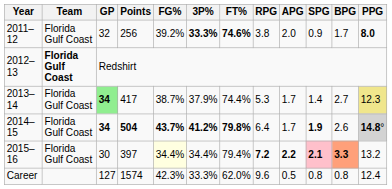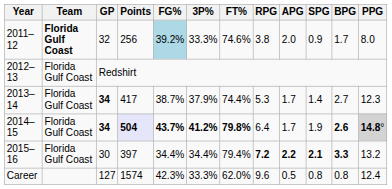(68, 34) normal -> (61, 39) bold
(170, 34) no background -> (170, 39) lightblue background
(203, 34) bold -> (203, 39) normal
(236, 34) bold -> (236, 39) normal
(368, 34) bold -> (368, 39) normal
(61, 67) bold -> (68, 72) normal
(104, 100) lightgreen background -> (104, 100) no background
(371, 100) khaki background -> (371, 100) no background
(129, 127) no background -> (129, 127) lavender background
(315, 127) bold -> (315, 127) normal
(341, 127) normal -> (341, 127) bold
(170, 154) lightyellow background -> (170, 154) no background
(315, 154) pink background -> (315, 154) no background
(341, 154) lightsalmon background -> (341, 154) no background
